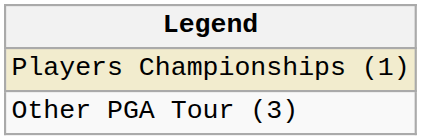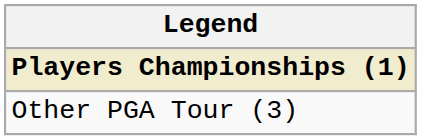(211, 70) normal -> (211, 70) bold
